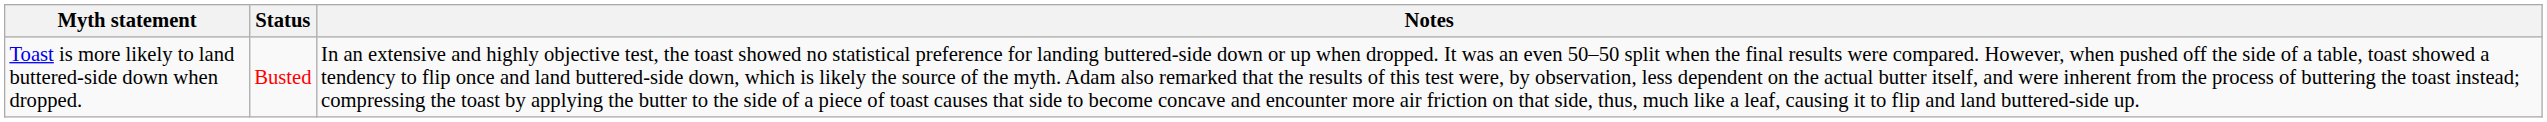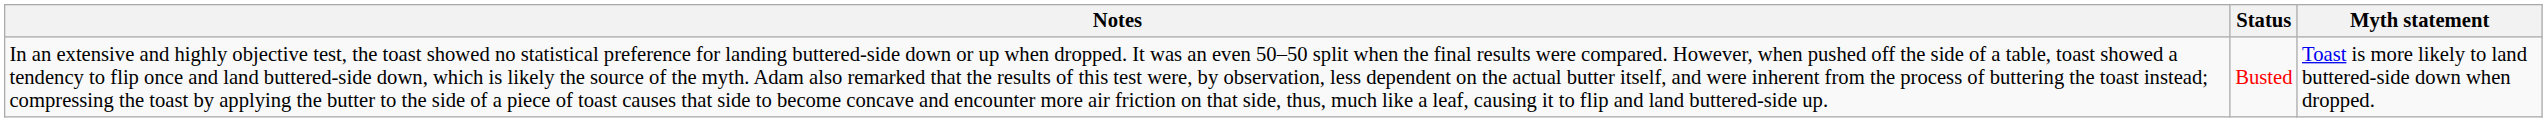columns swapped: (127, 20) <-> (1429, 20)
